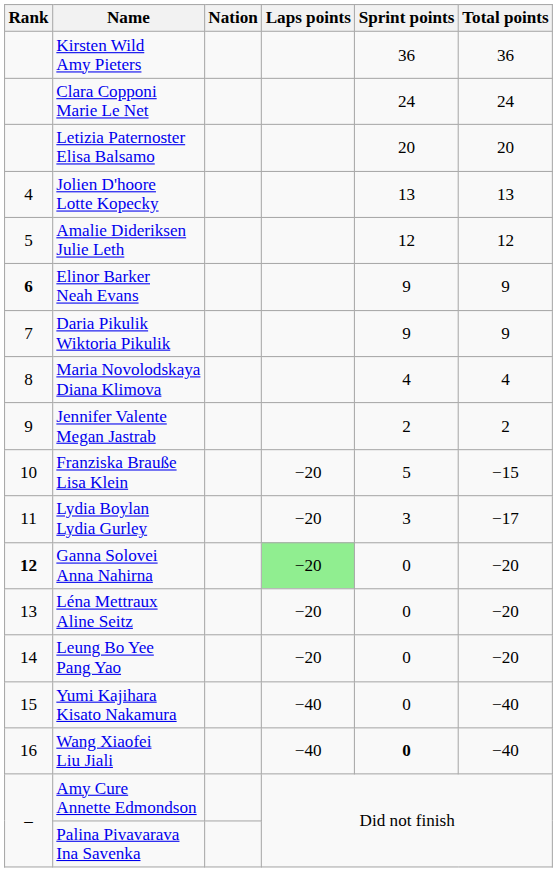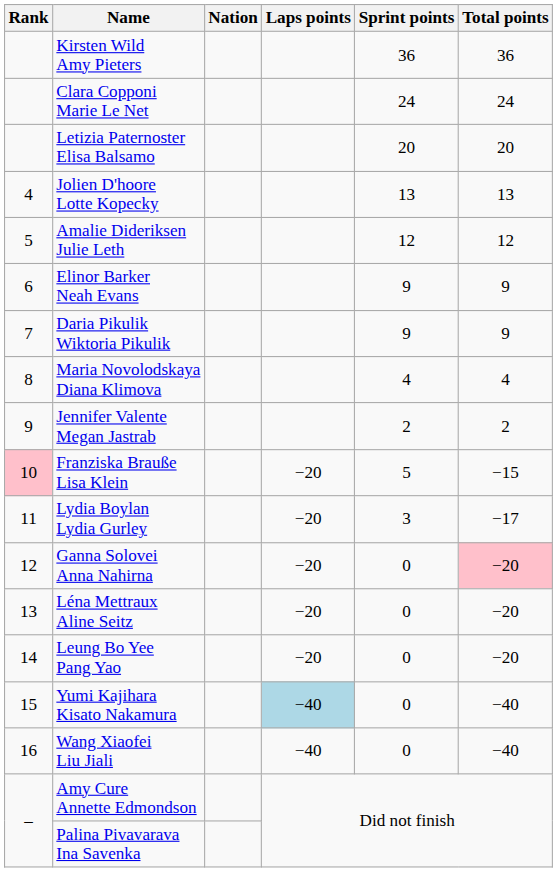(28, 286) bold -> (28, 286) normal
(28, 472) no background -> (28, 472) pink background
(28, 565) bold -> (28, 565) normal
(308, 565) lightgreen background -> (308, 565) no background
(505, 565) no background -> (505, 565) pink background
(308, 704) no background -> (308, 704) lightblue background
(407, 751) bold -> (407, 751) normal
